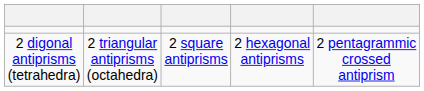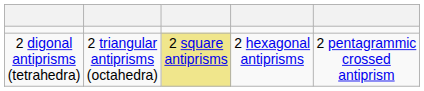(196, 51) no background -> (196, 51) khaki background
